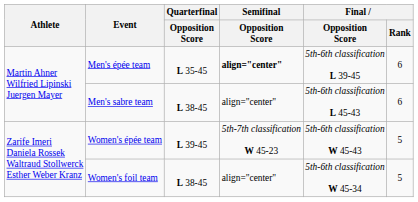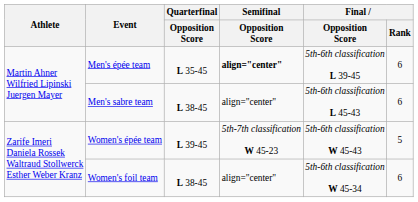(400, 178) 5 -> (400, 178) 6
